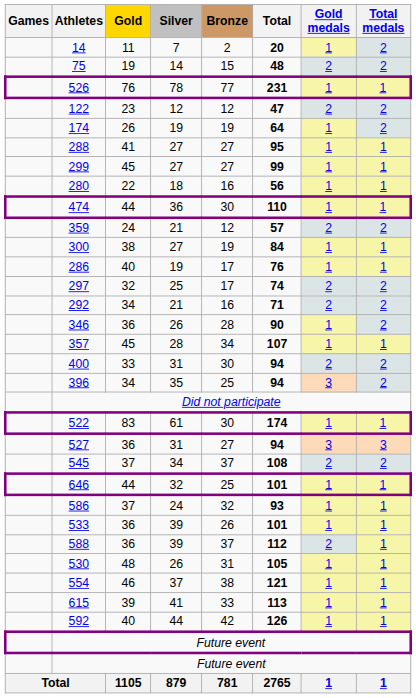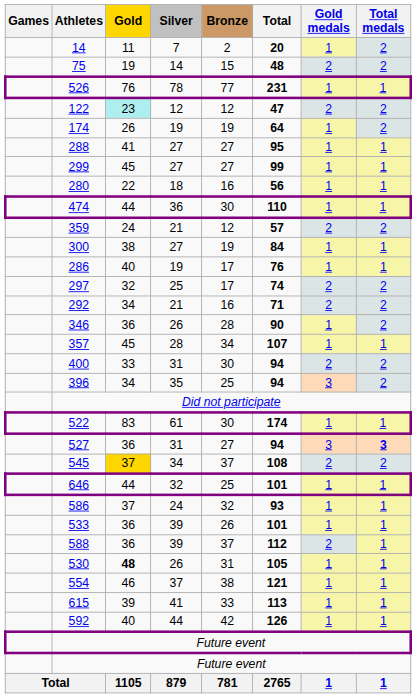(128, 109) no background -> (128, 109) paleturquoise background
(383, 444) normal -> (383, 444) bold
(128, 464) no background -> (128, 464) gold background
(128, 564) normal -> (128, 564) bold
